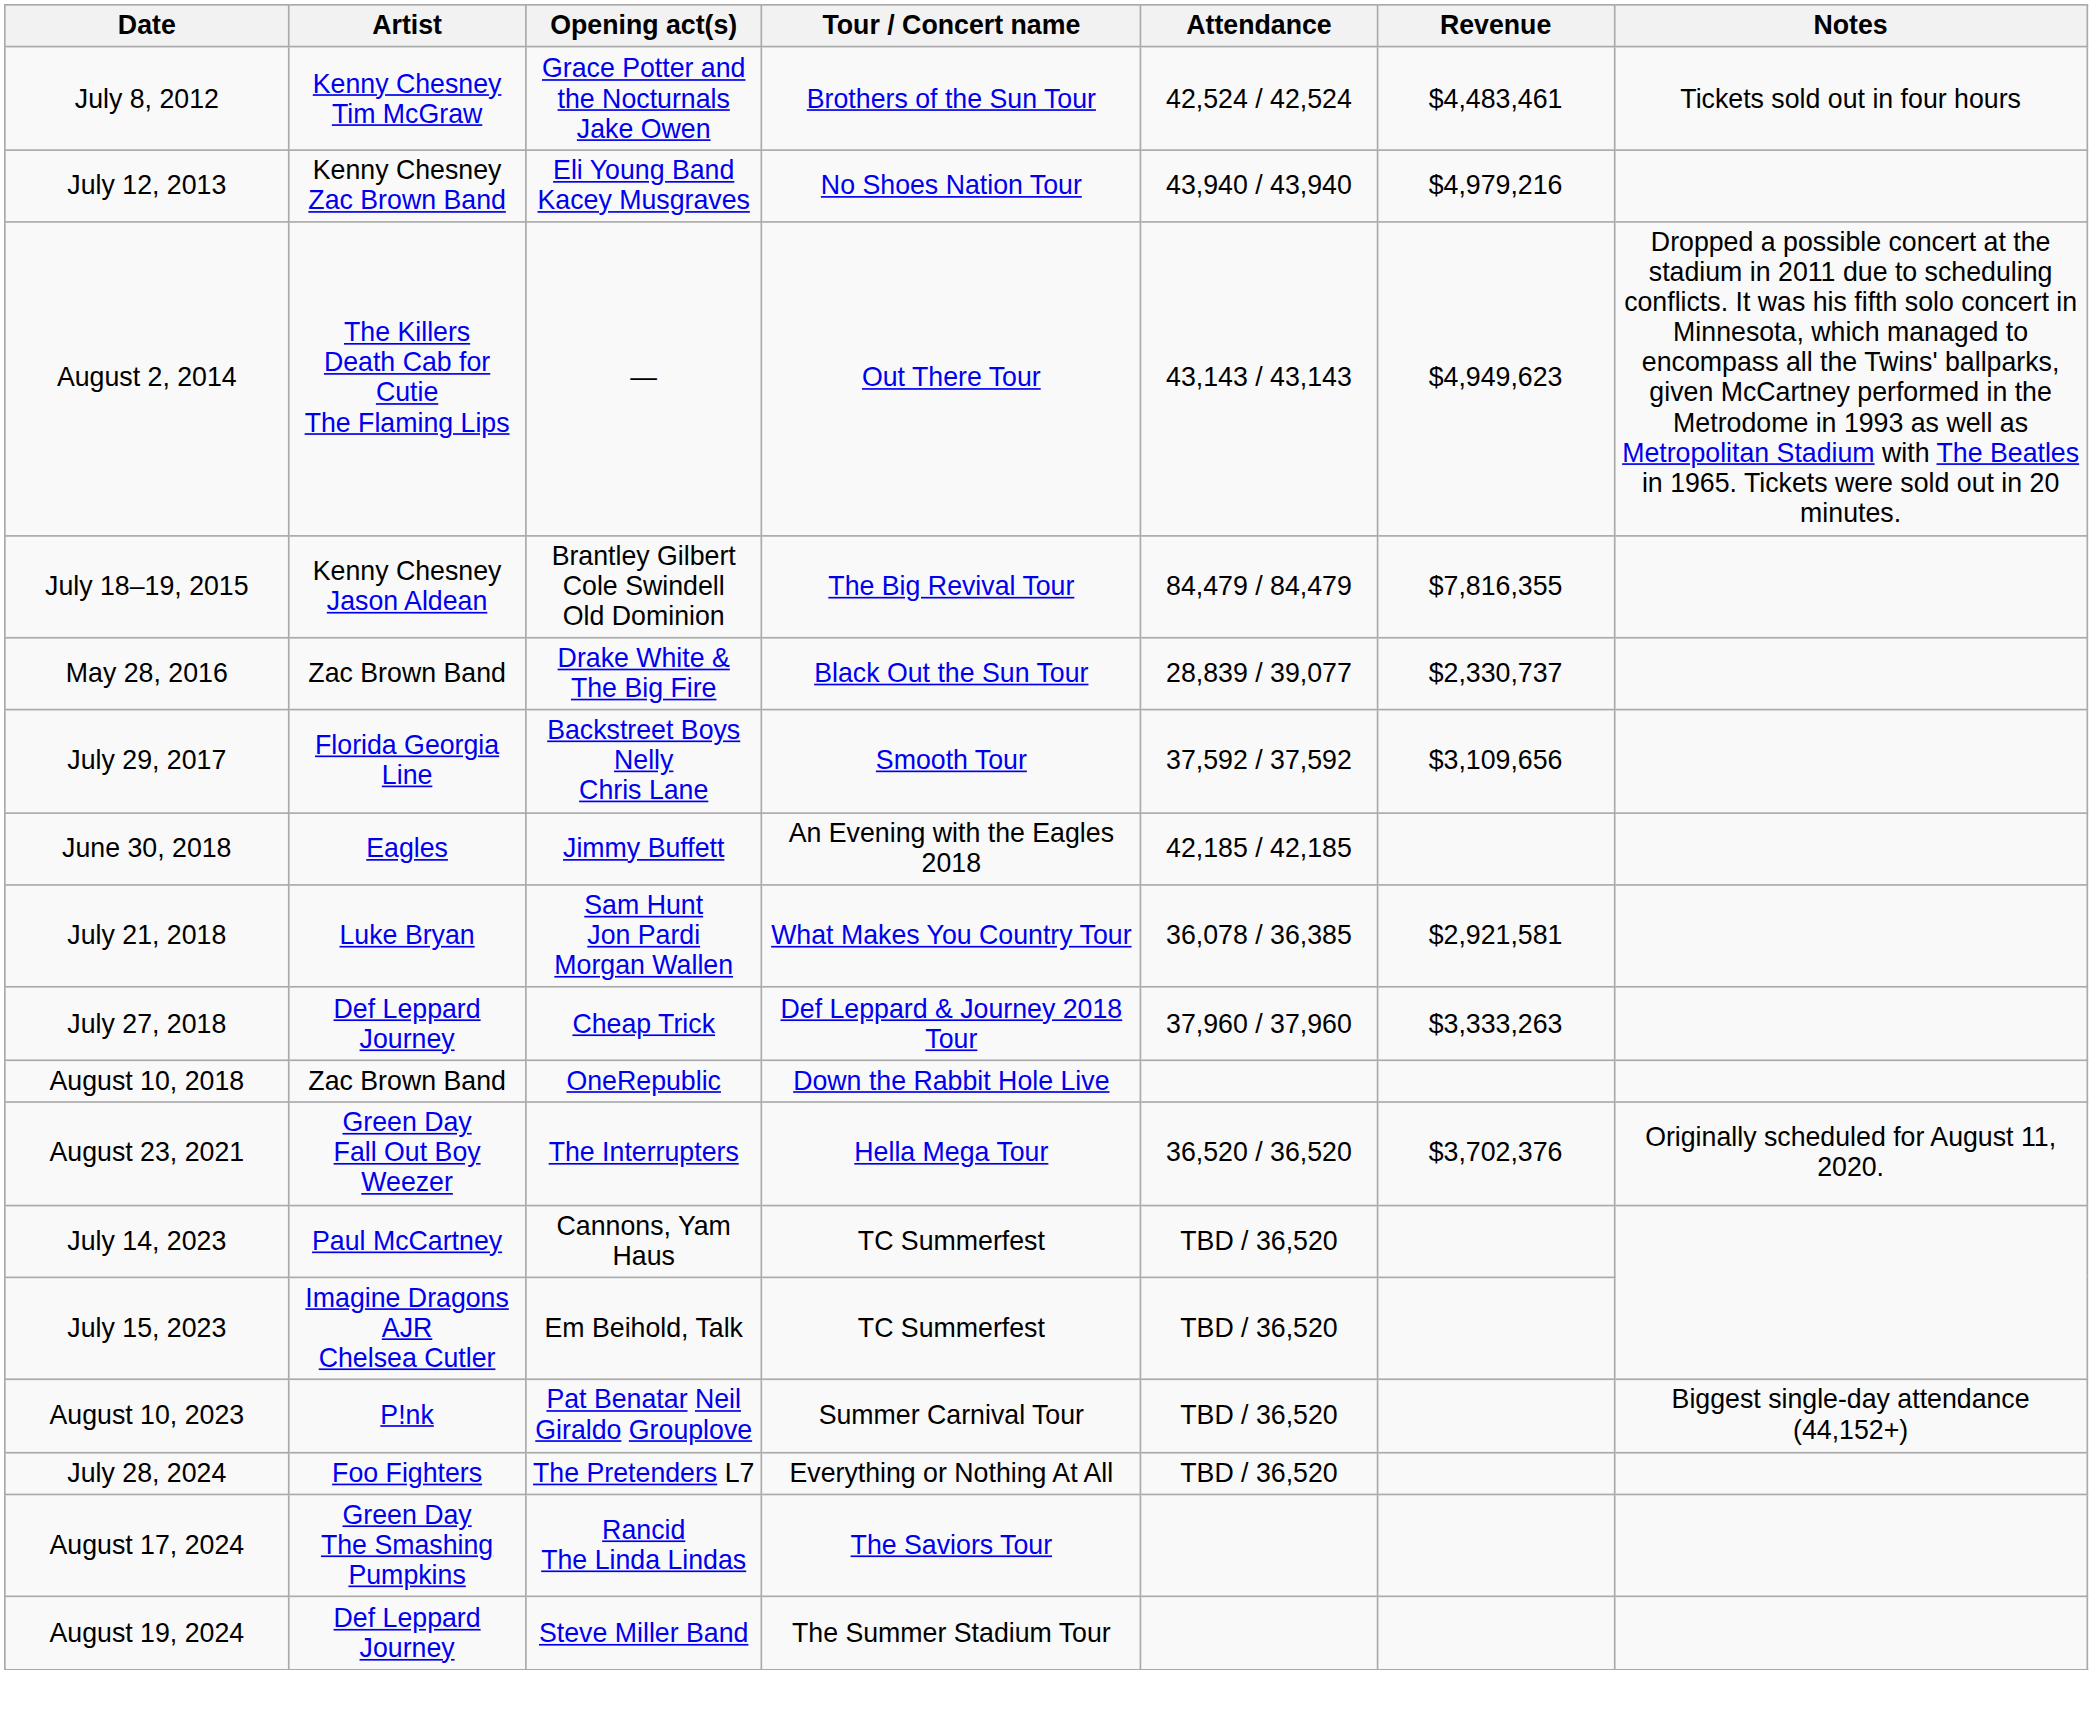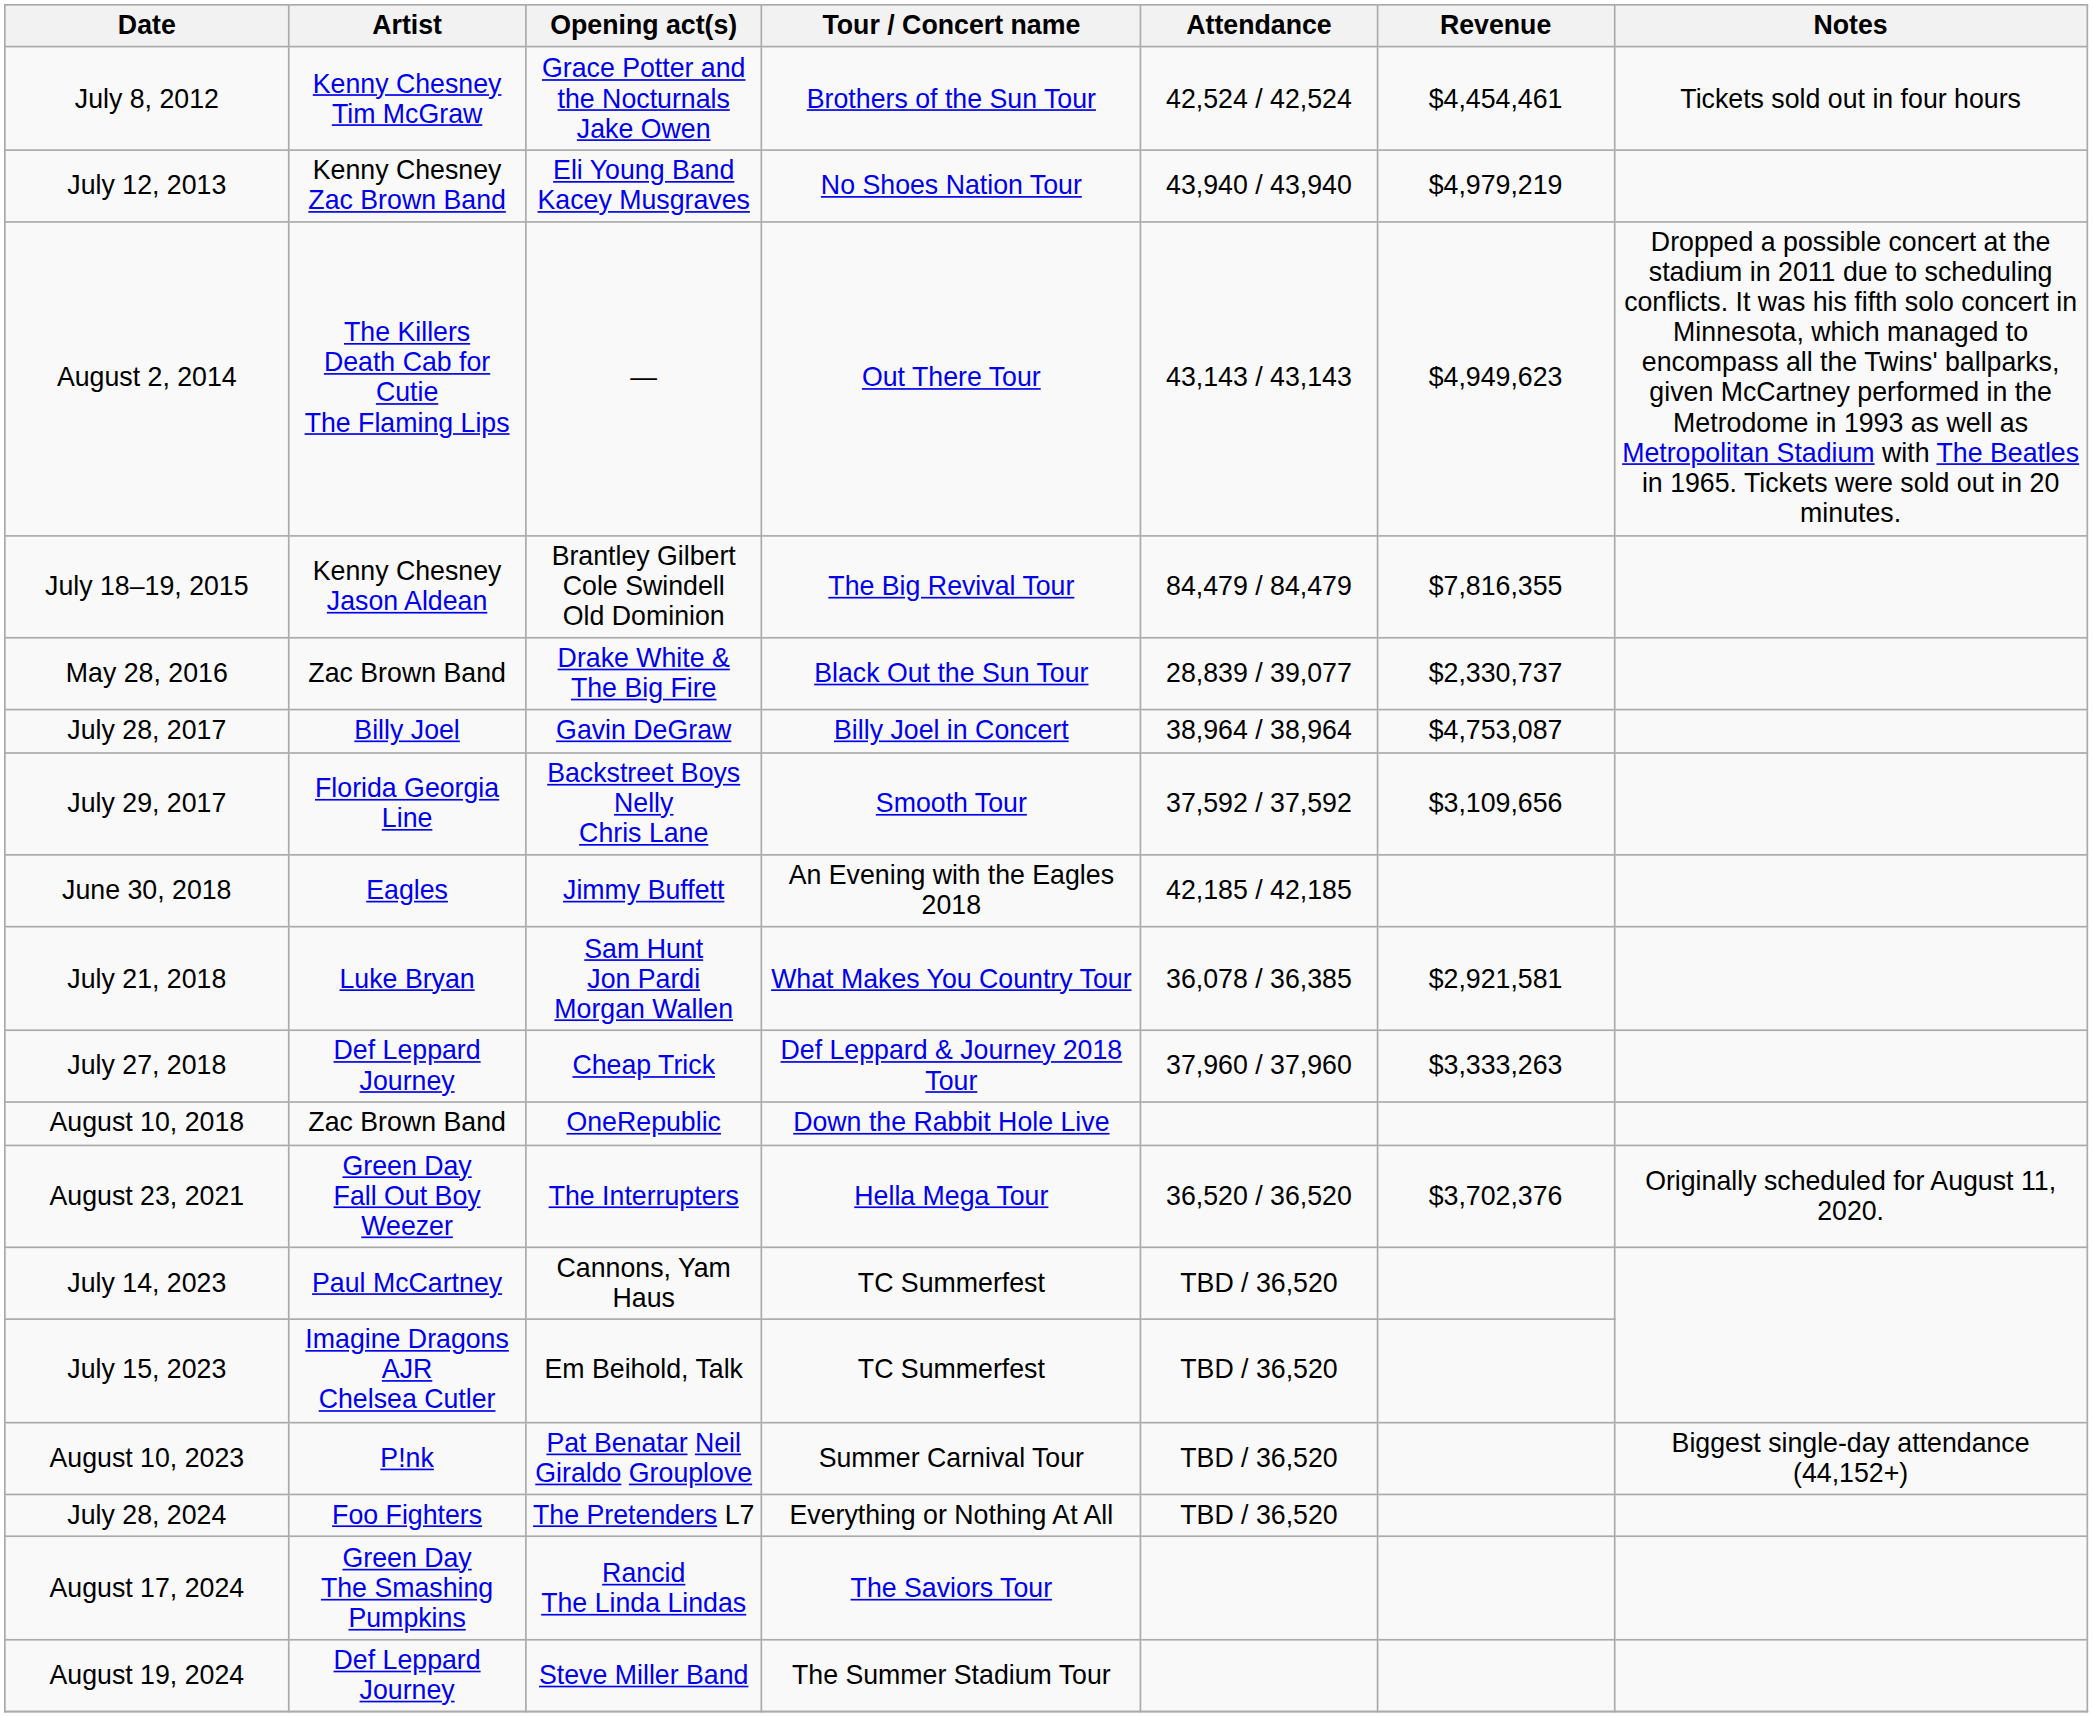(1496, 98) $4,483,461 -> (1496, 98) $4,454,461
(1496, 185) $4,979,216 -> (1496, 185) $4,979,219
+ row: (147, 730)
